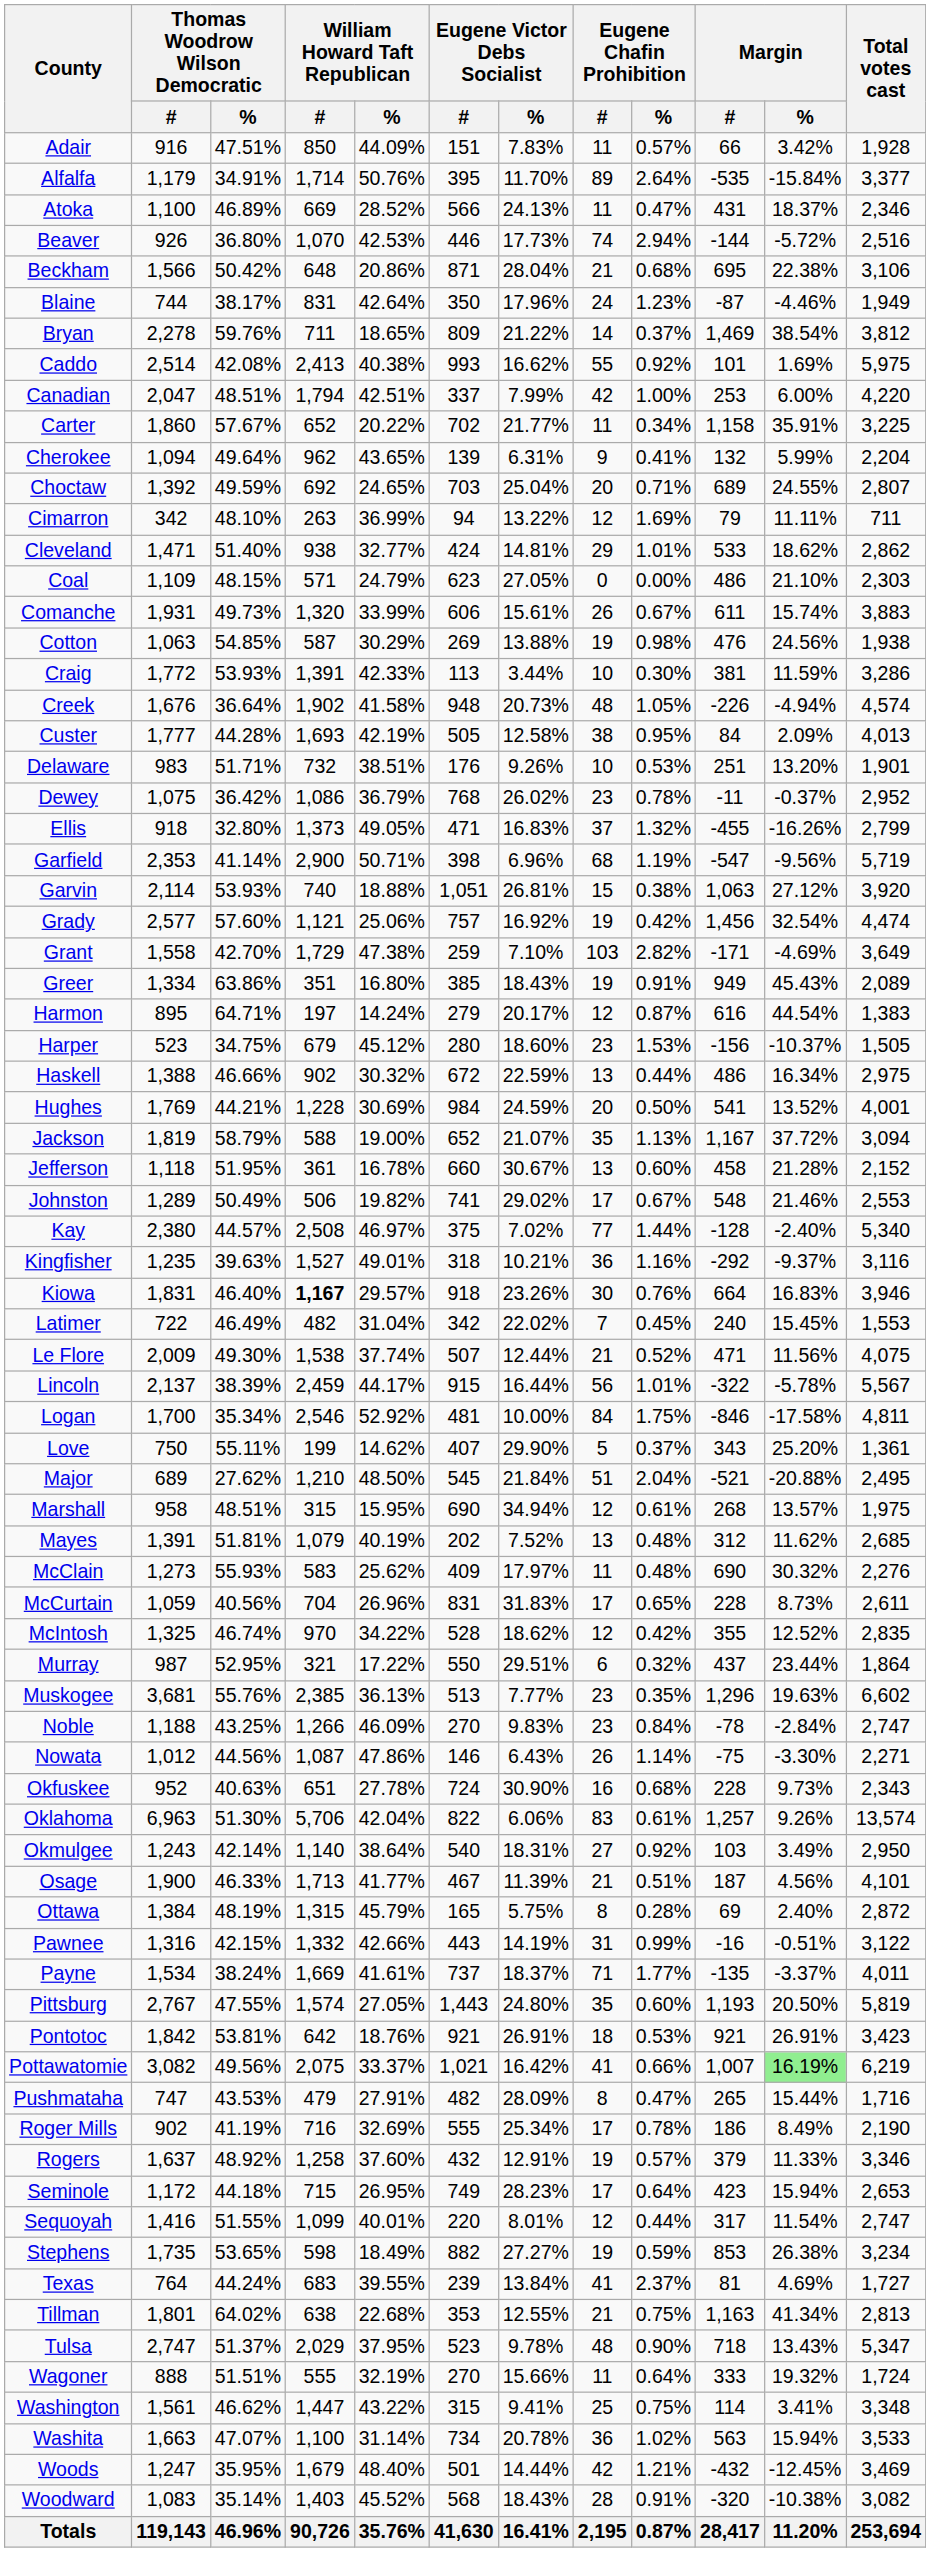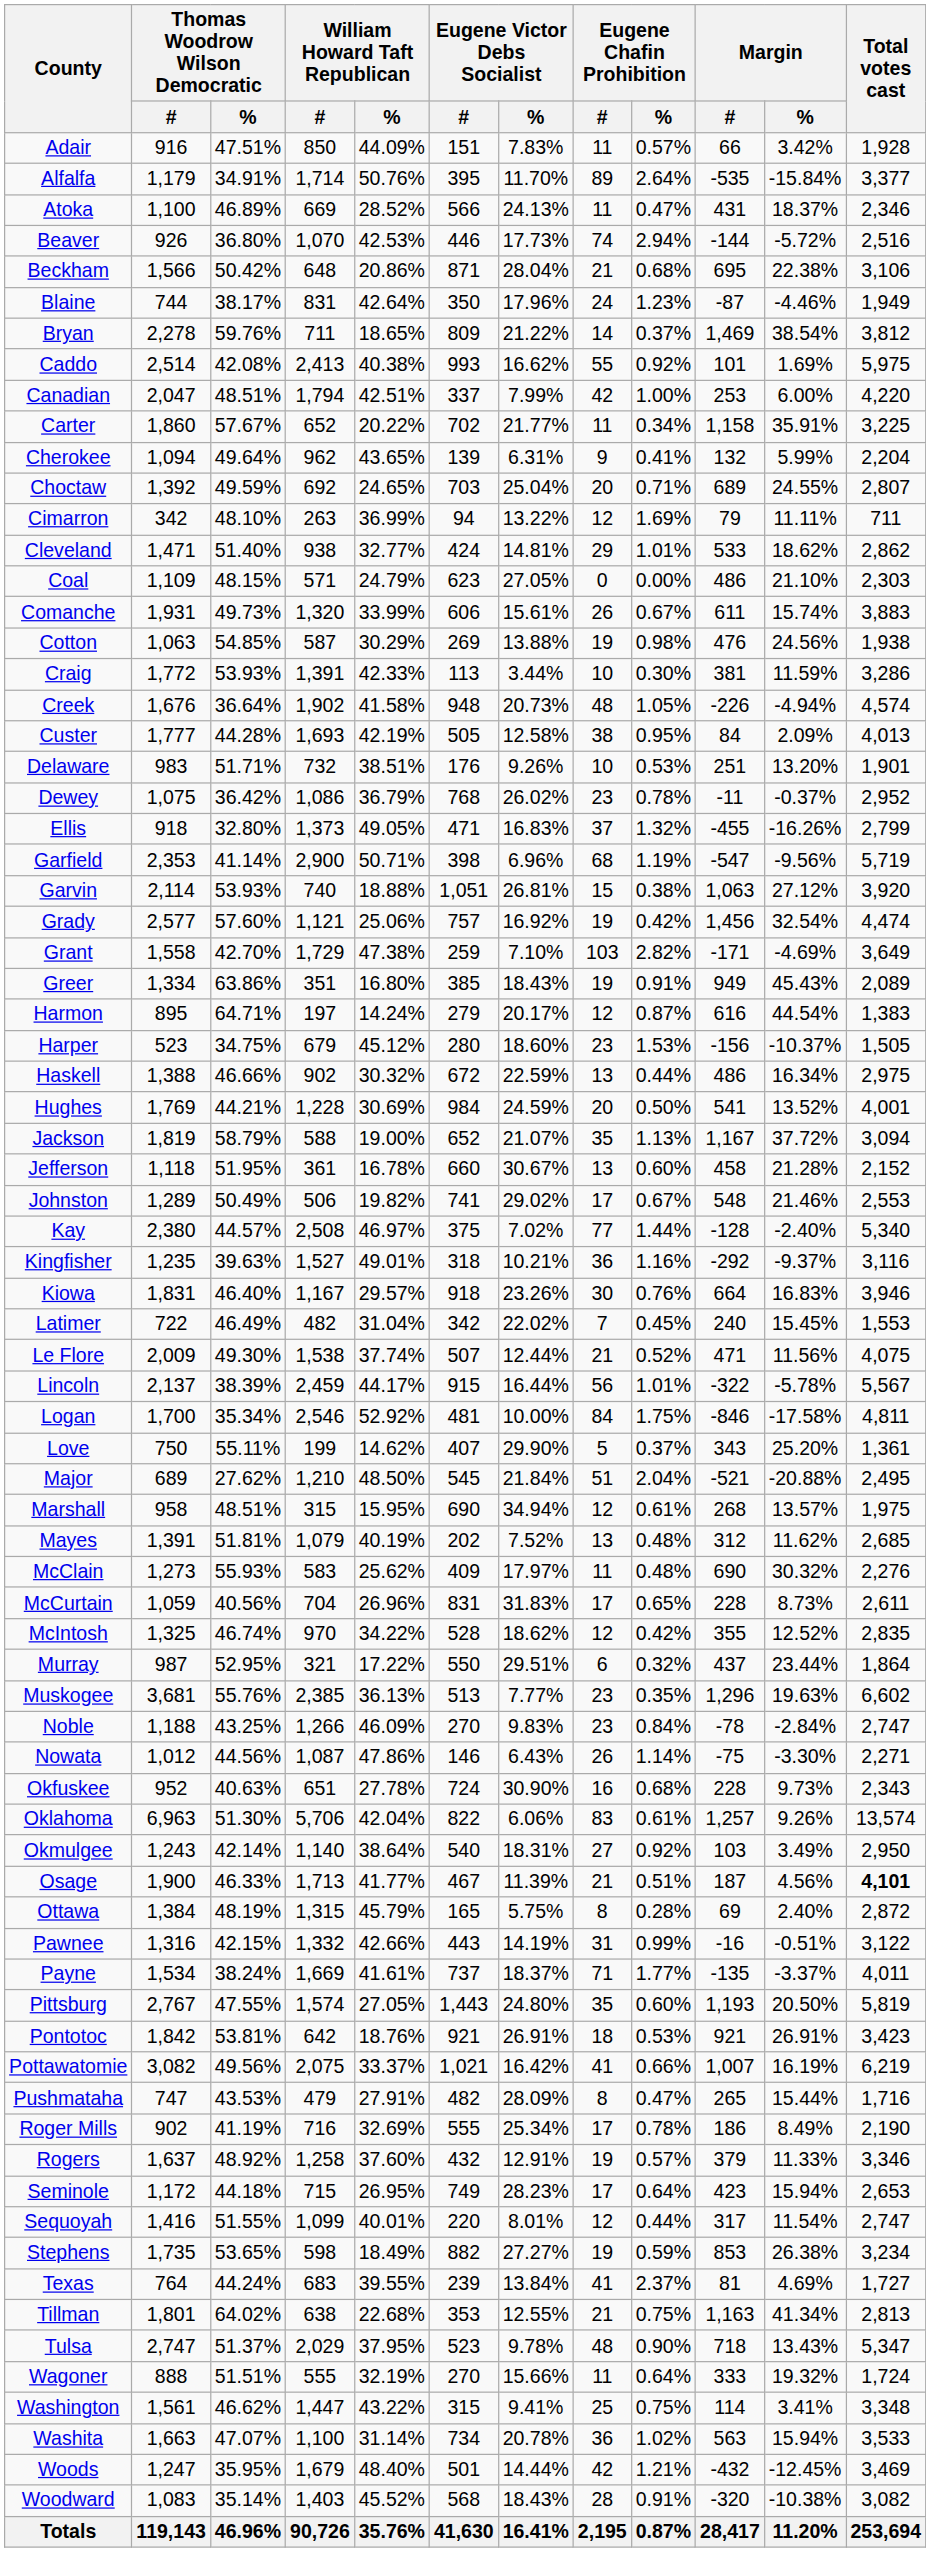(320, 1293) bold -> (320, 1293) normal
(886, 1881) normal -> (886, 1881) bold
(805, 2067) lightgreen background -> (805, 2067) no background
